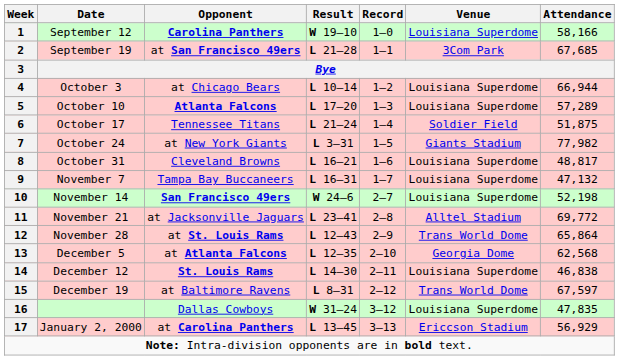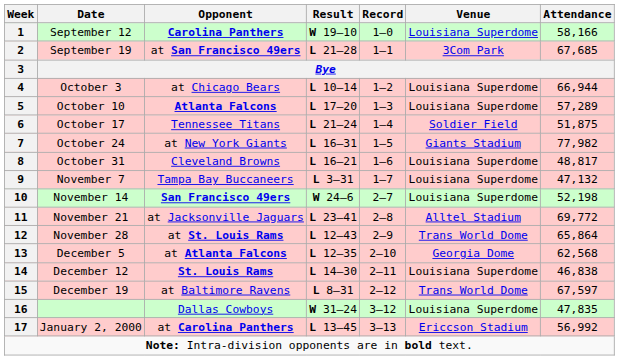(333, 143) L 3–31 -> (333, 143) L 16–31
(333, 180) L 16–31 -> (333, 180) L 3–31
(577, 327) 56,929 -> (577, 327) 56,992
